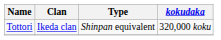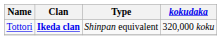(57, 27) normal -> (58, 27) bold
